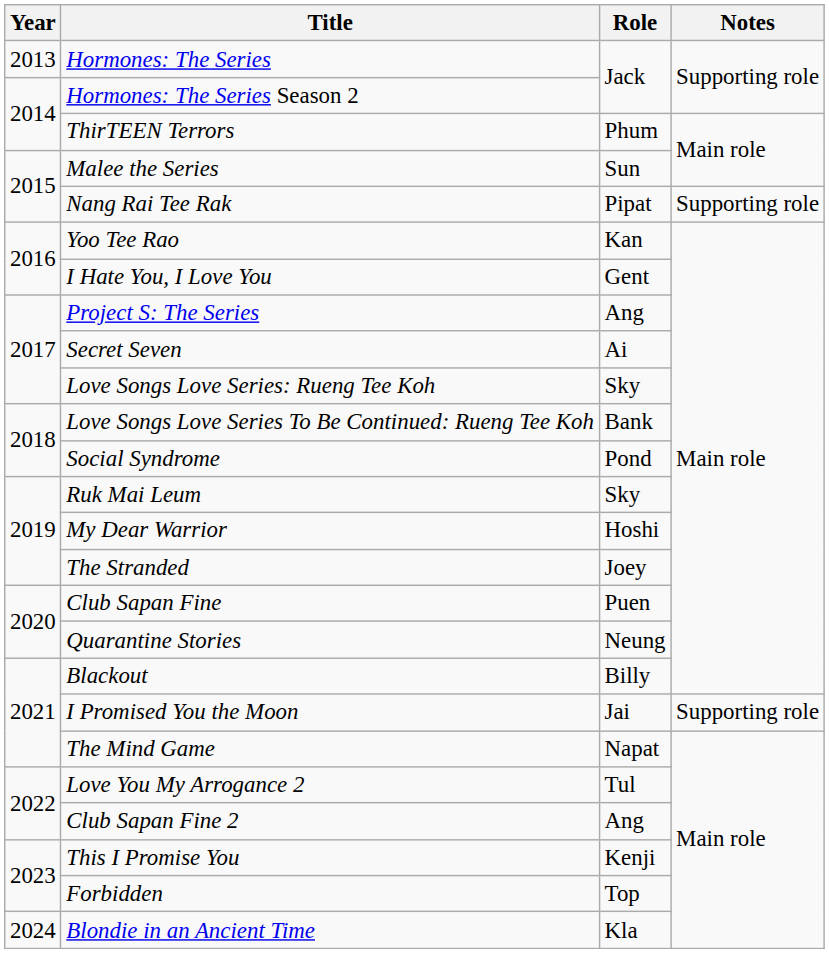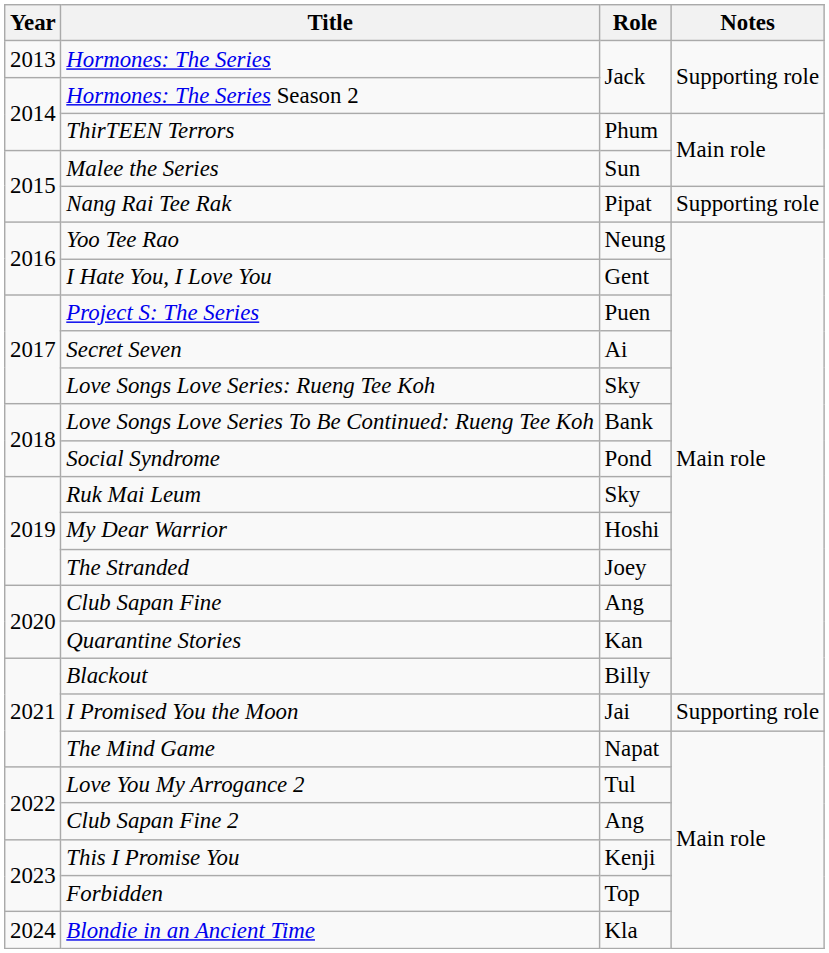(624, 240) Kan -> (635, 240) Neung
(624, 312) Ang -> (627, 312) Puen
(627, 603) Puen -> (624, 603) Ang
(635, 639) Neung -> (624, 639) Kan
